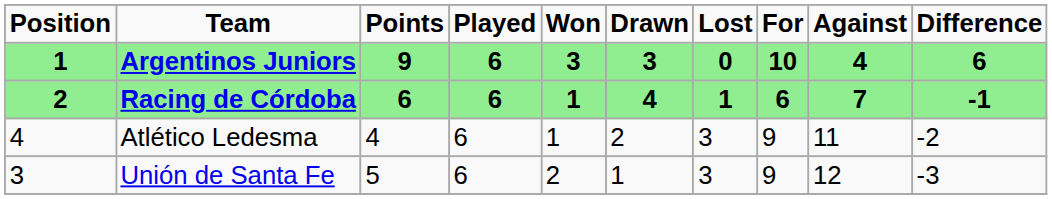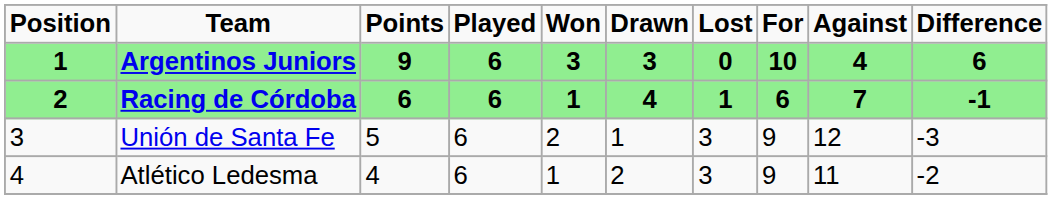rows swapped: (228, 175) <-> (219, 137)
